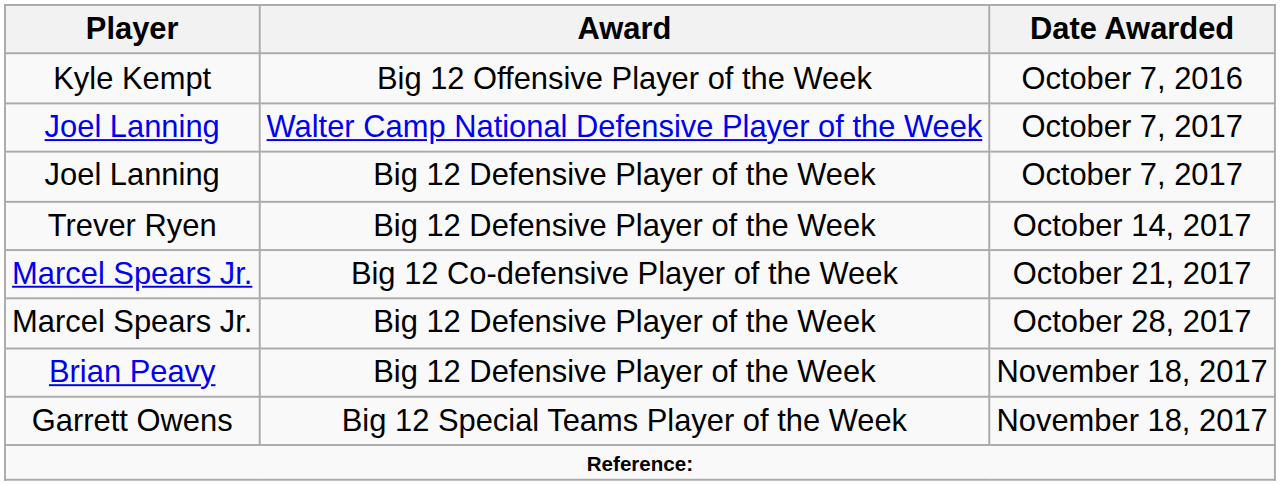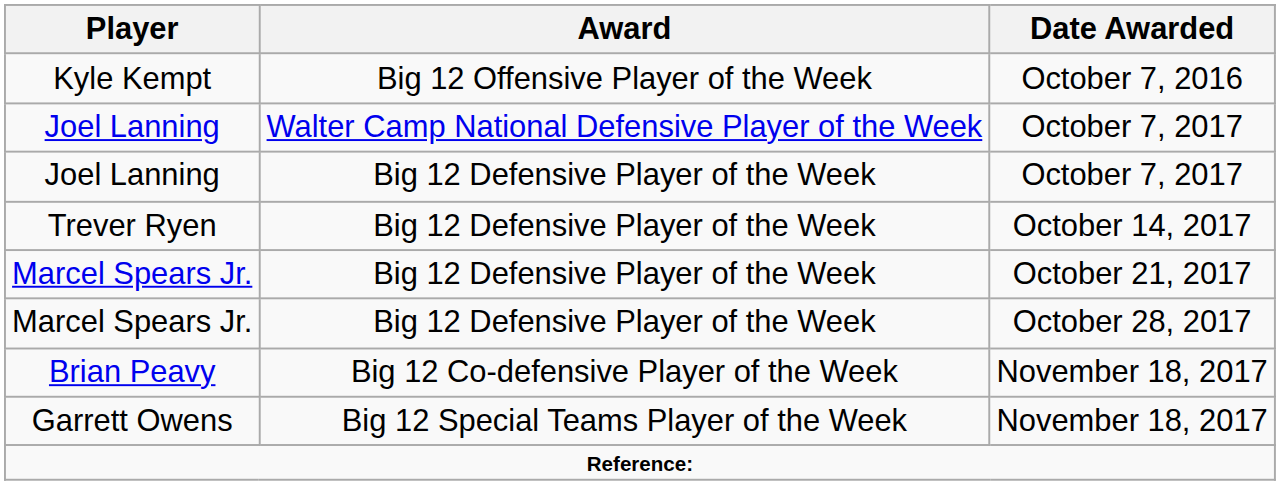(624, 273) Big 12 Co-defensive Player of the Week -> (624, 273) Big 12 Defensive Player of the Week
(624, 371) Big 12 Defensive Player of the Week -> (624, 371) Big 12 Co-defensive Player of the Week
